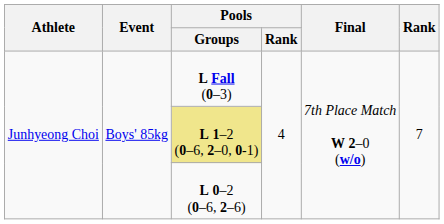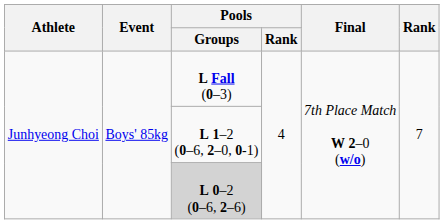(217, 143) khaki background -> (217, 143) no background
(216, 199) no background -> (216, 199) lightgrey background
